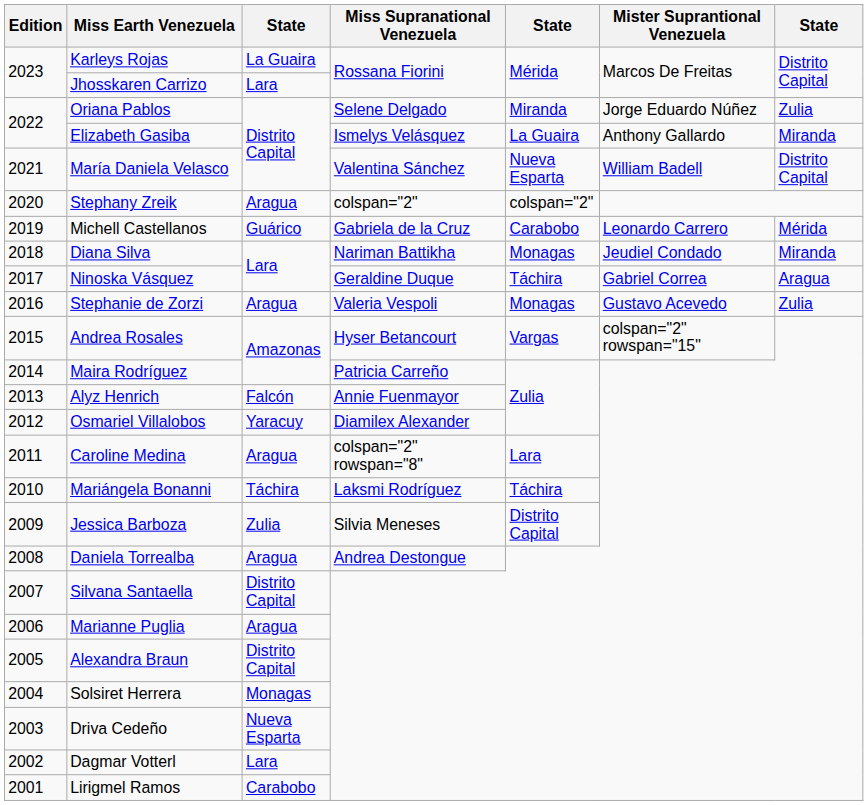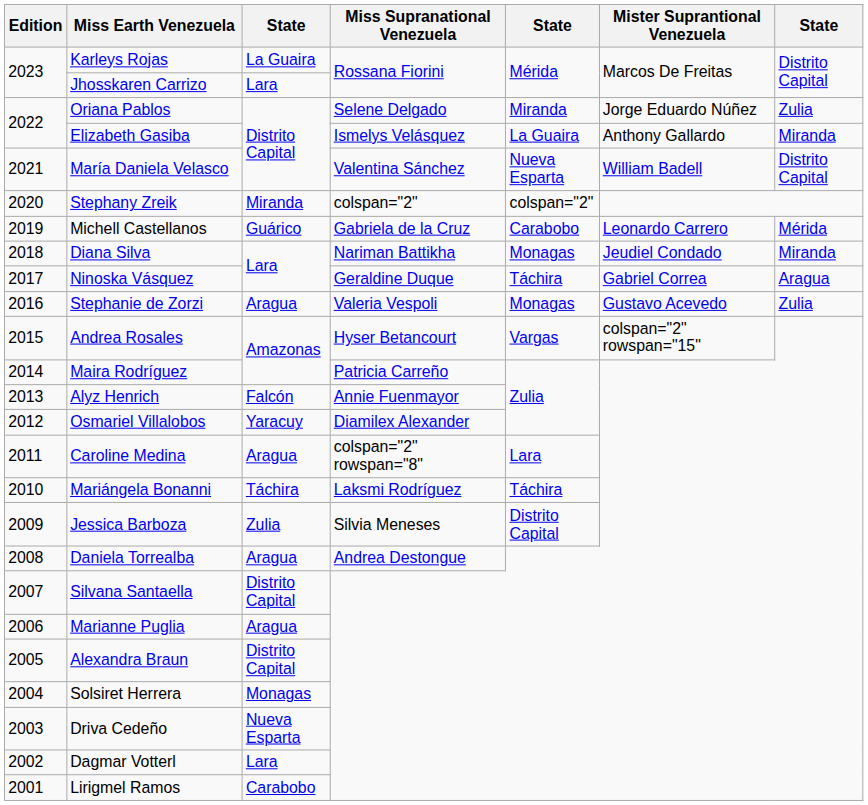(271, 203) Aragua -> (275, 203) Miranda
